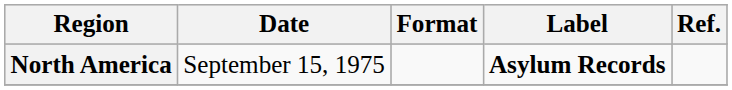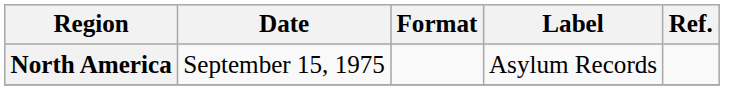(577, 64) bold -> (573, 64) normal
